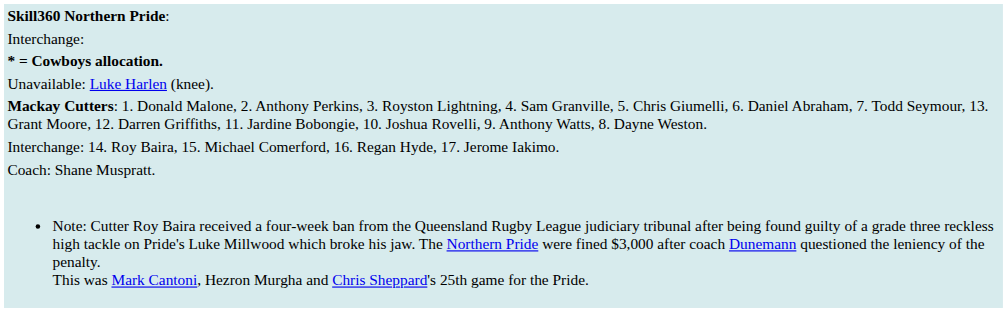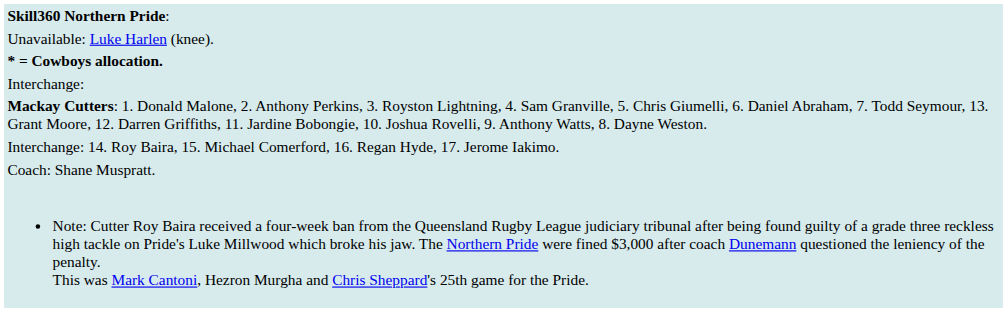(46, 38) Interchange: -> (111, 38) Unavailable: Luke Harlen (knee).
(111, 84) Unavailable: Luke Harlen (knee). -> (46, 84) Interchange:
